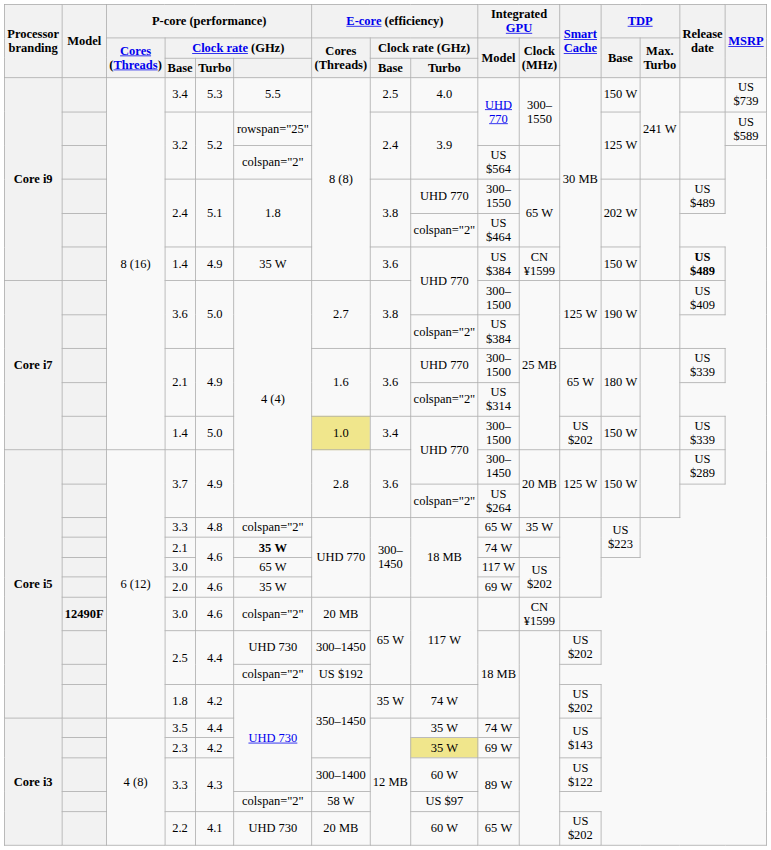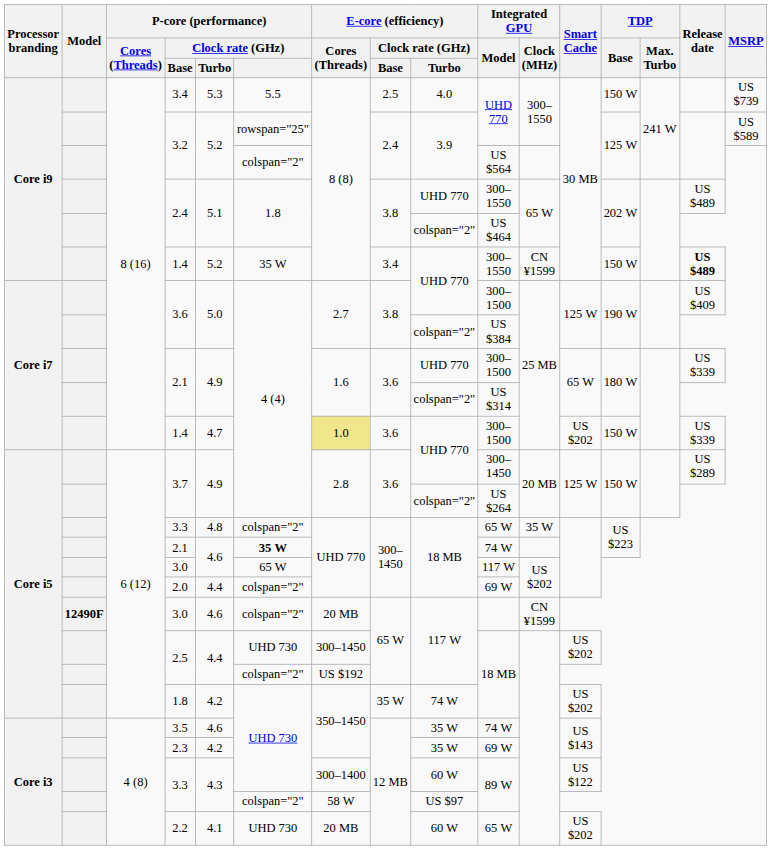(215, 263) 4.9 -> (215, 263) 5.2
(390, 263) 3.6 -> (390, 263) 3.4
(498, 263) US $384 -> (498, 263) 300–1550
(215, 433) 5.0 -> (215, 433) 4.7
(390, 433) 3.4 -> (390, 433) 3.6
(215, 587) 4.6 -> (215, 587) 4.4
(273, 587) 35 W -> (273, 587) colspan="2"
(215, 728) 4.4 -> (215, 728) 4.6
(444, 747) khaki background -> (444, 747) no background
